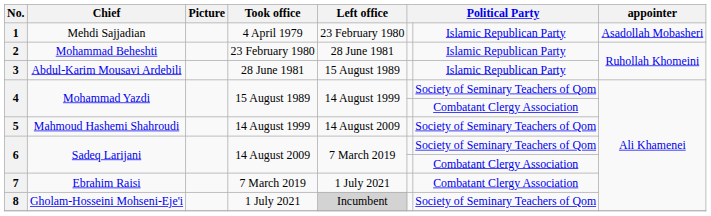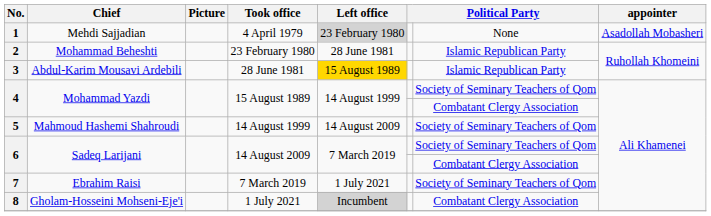(362, 32) no background -> (362, 32) lightgrey background
(506, 32) Islamic Republican Party -> (506, 32) None
(362, 70) no background -> (362, 70) gold background
(506, 182) Combatant Clergy Association -> (506, 182) Society of Seminary Teachers of Qom
(506, 201) Society of Seminary Teachers of Qom -> (506, 201) Combatant Clergy Association
